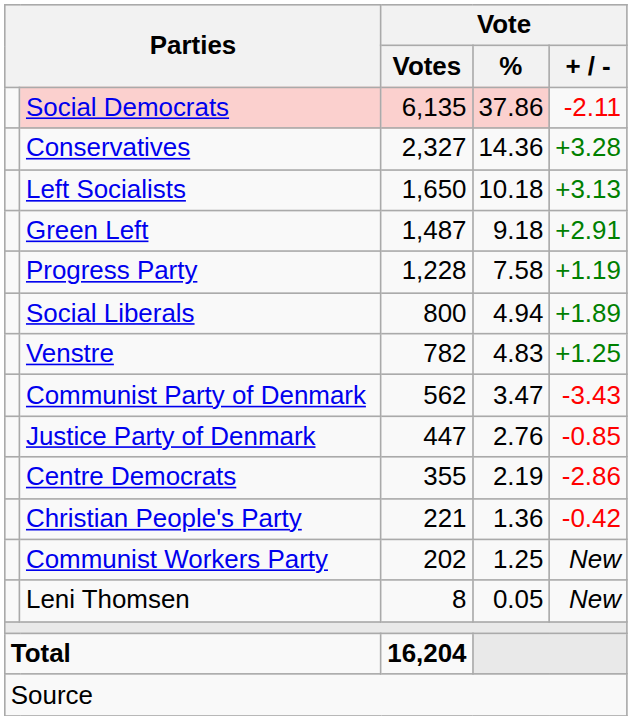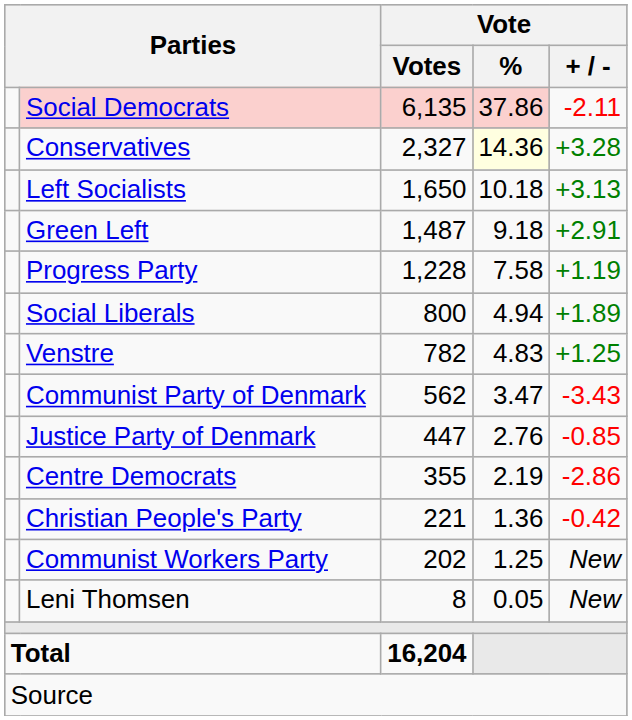(511, 148) no background -> (511, 148) lightyellow background
